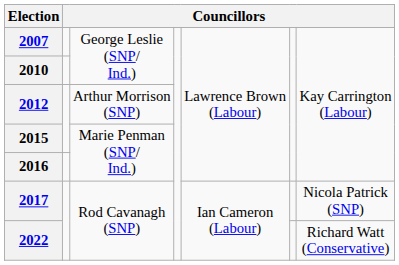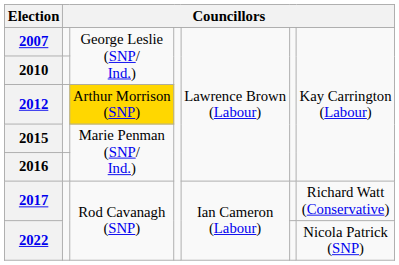(122, 104) no background -> (122, 104) gold background
(346, 200) Nicola Patrick (SNP) -> (346, 200) Richard Watt (Conservative)
(346, 240) Richard Watt (Conservative) -> (346, 240) Nicola Patrick (SNP)
